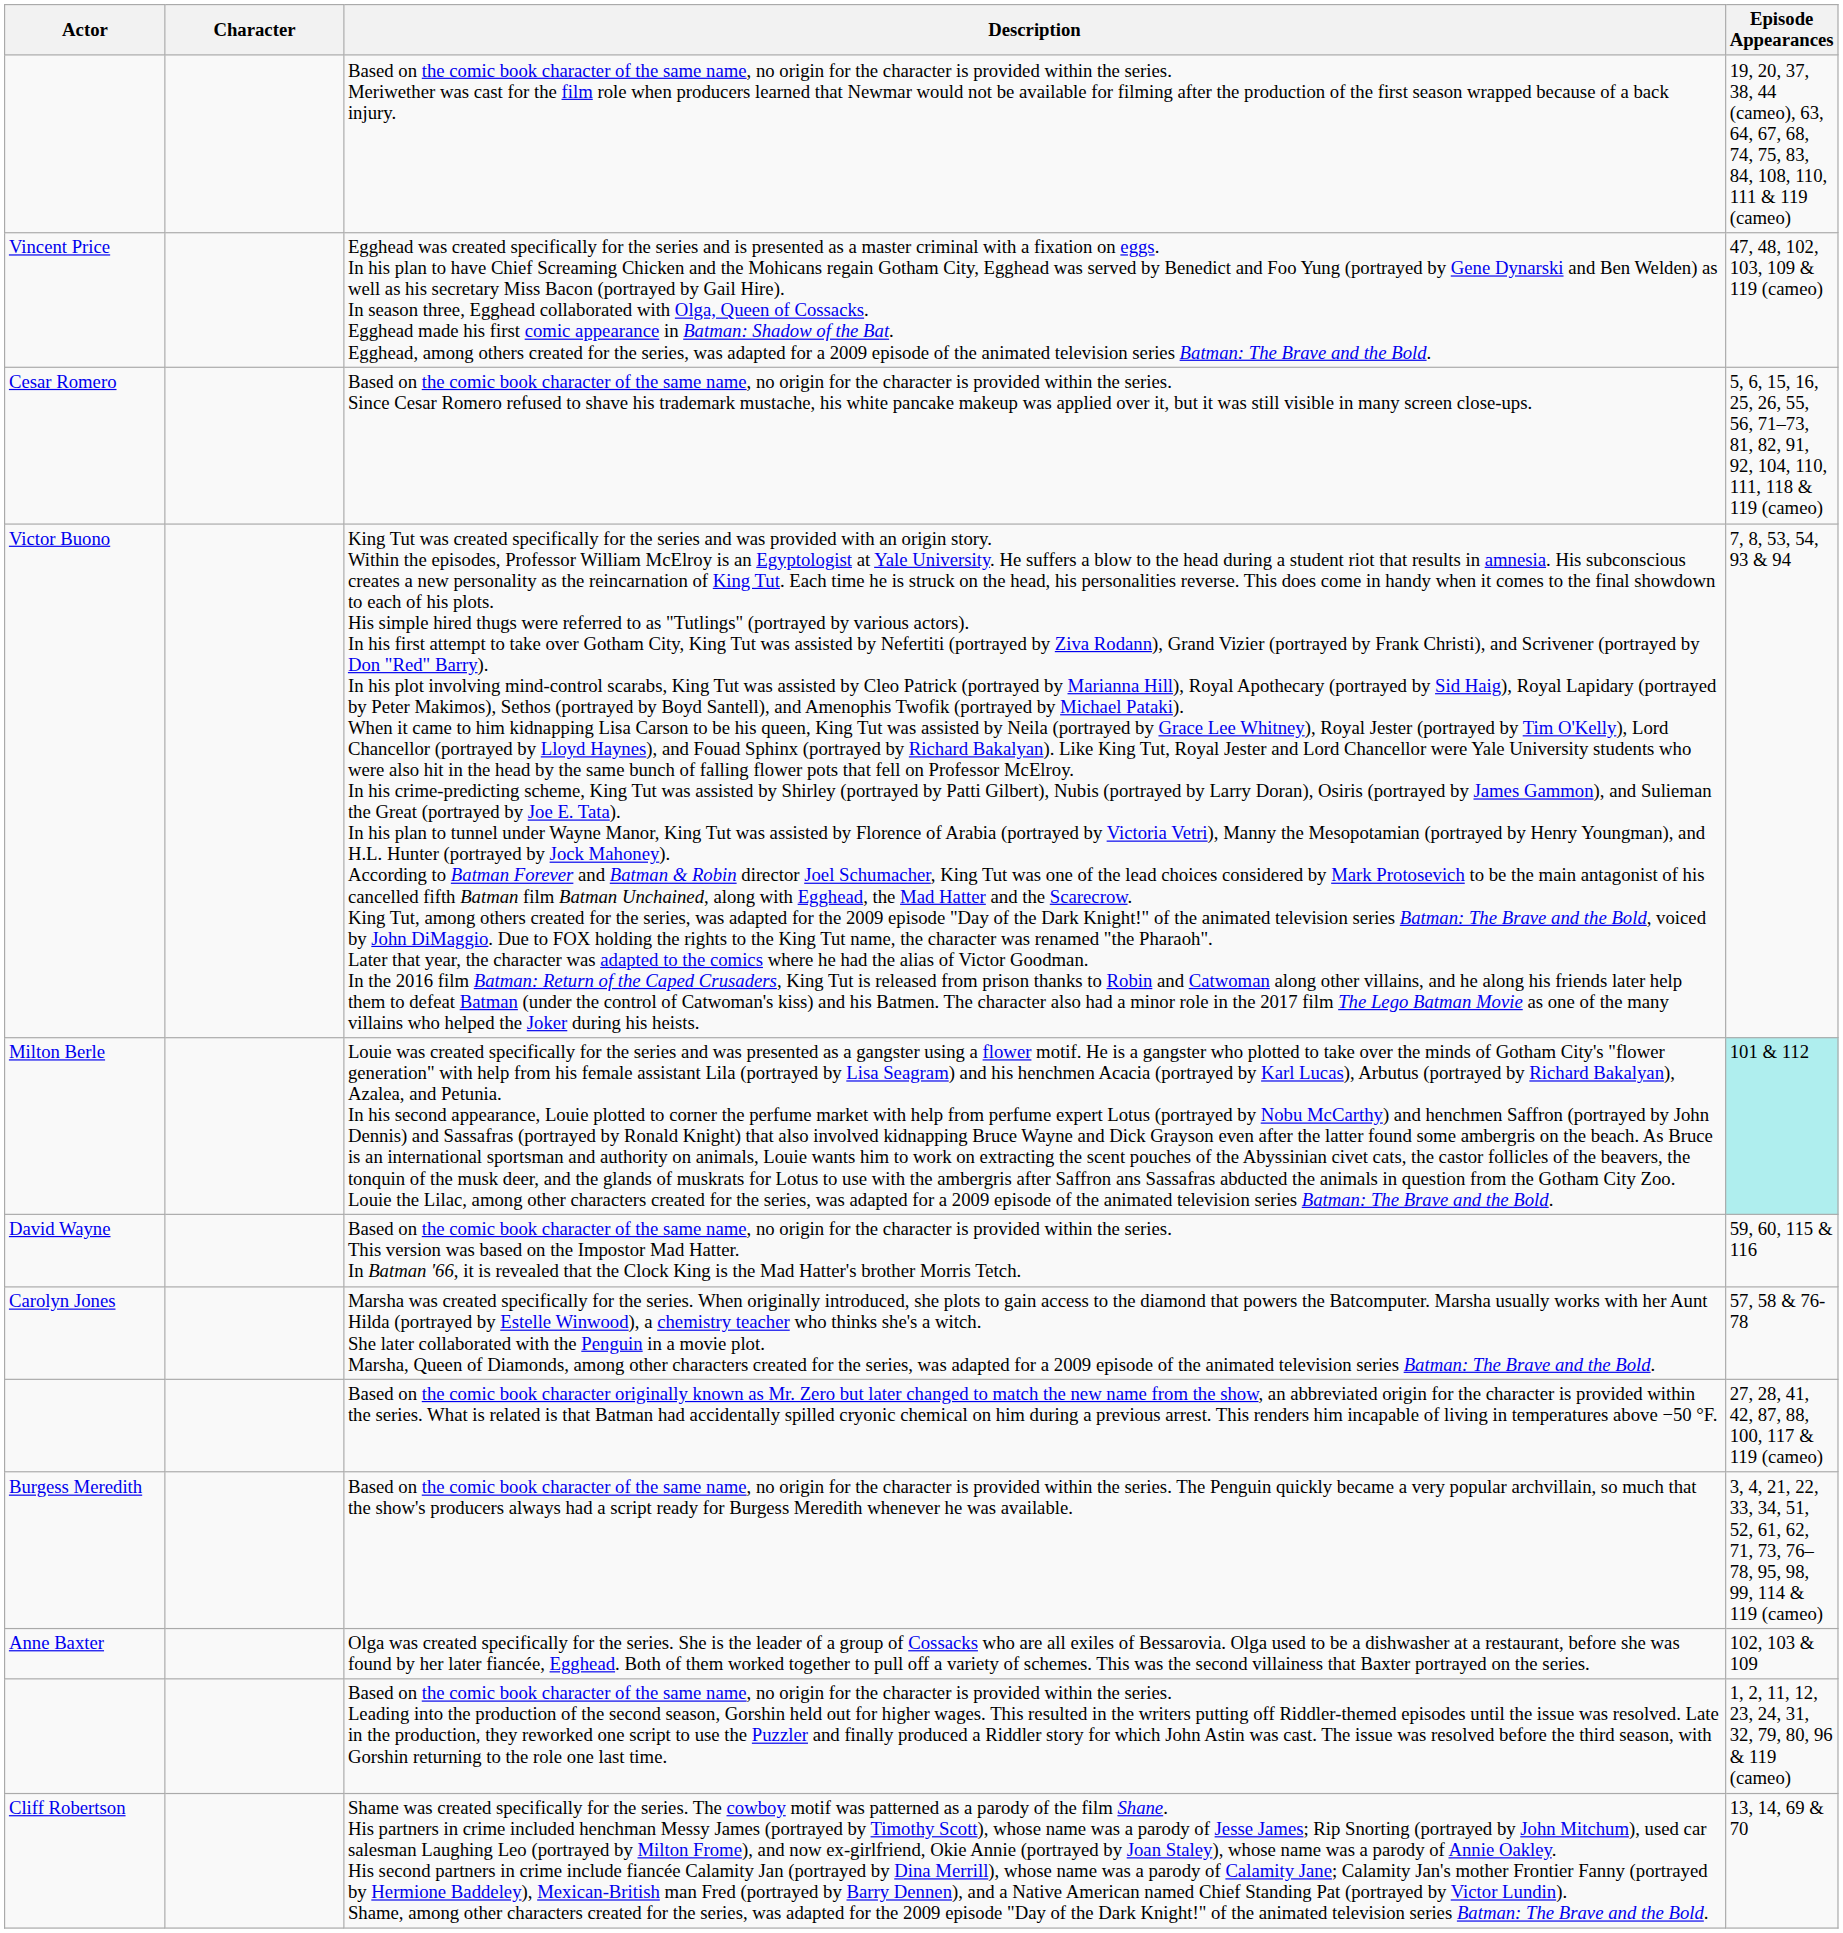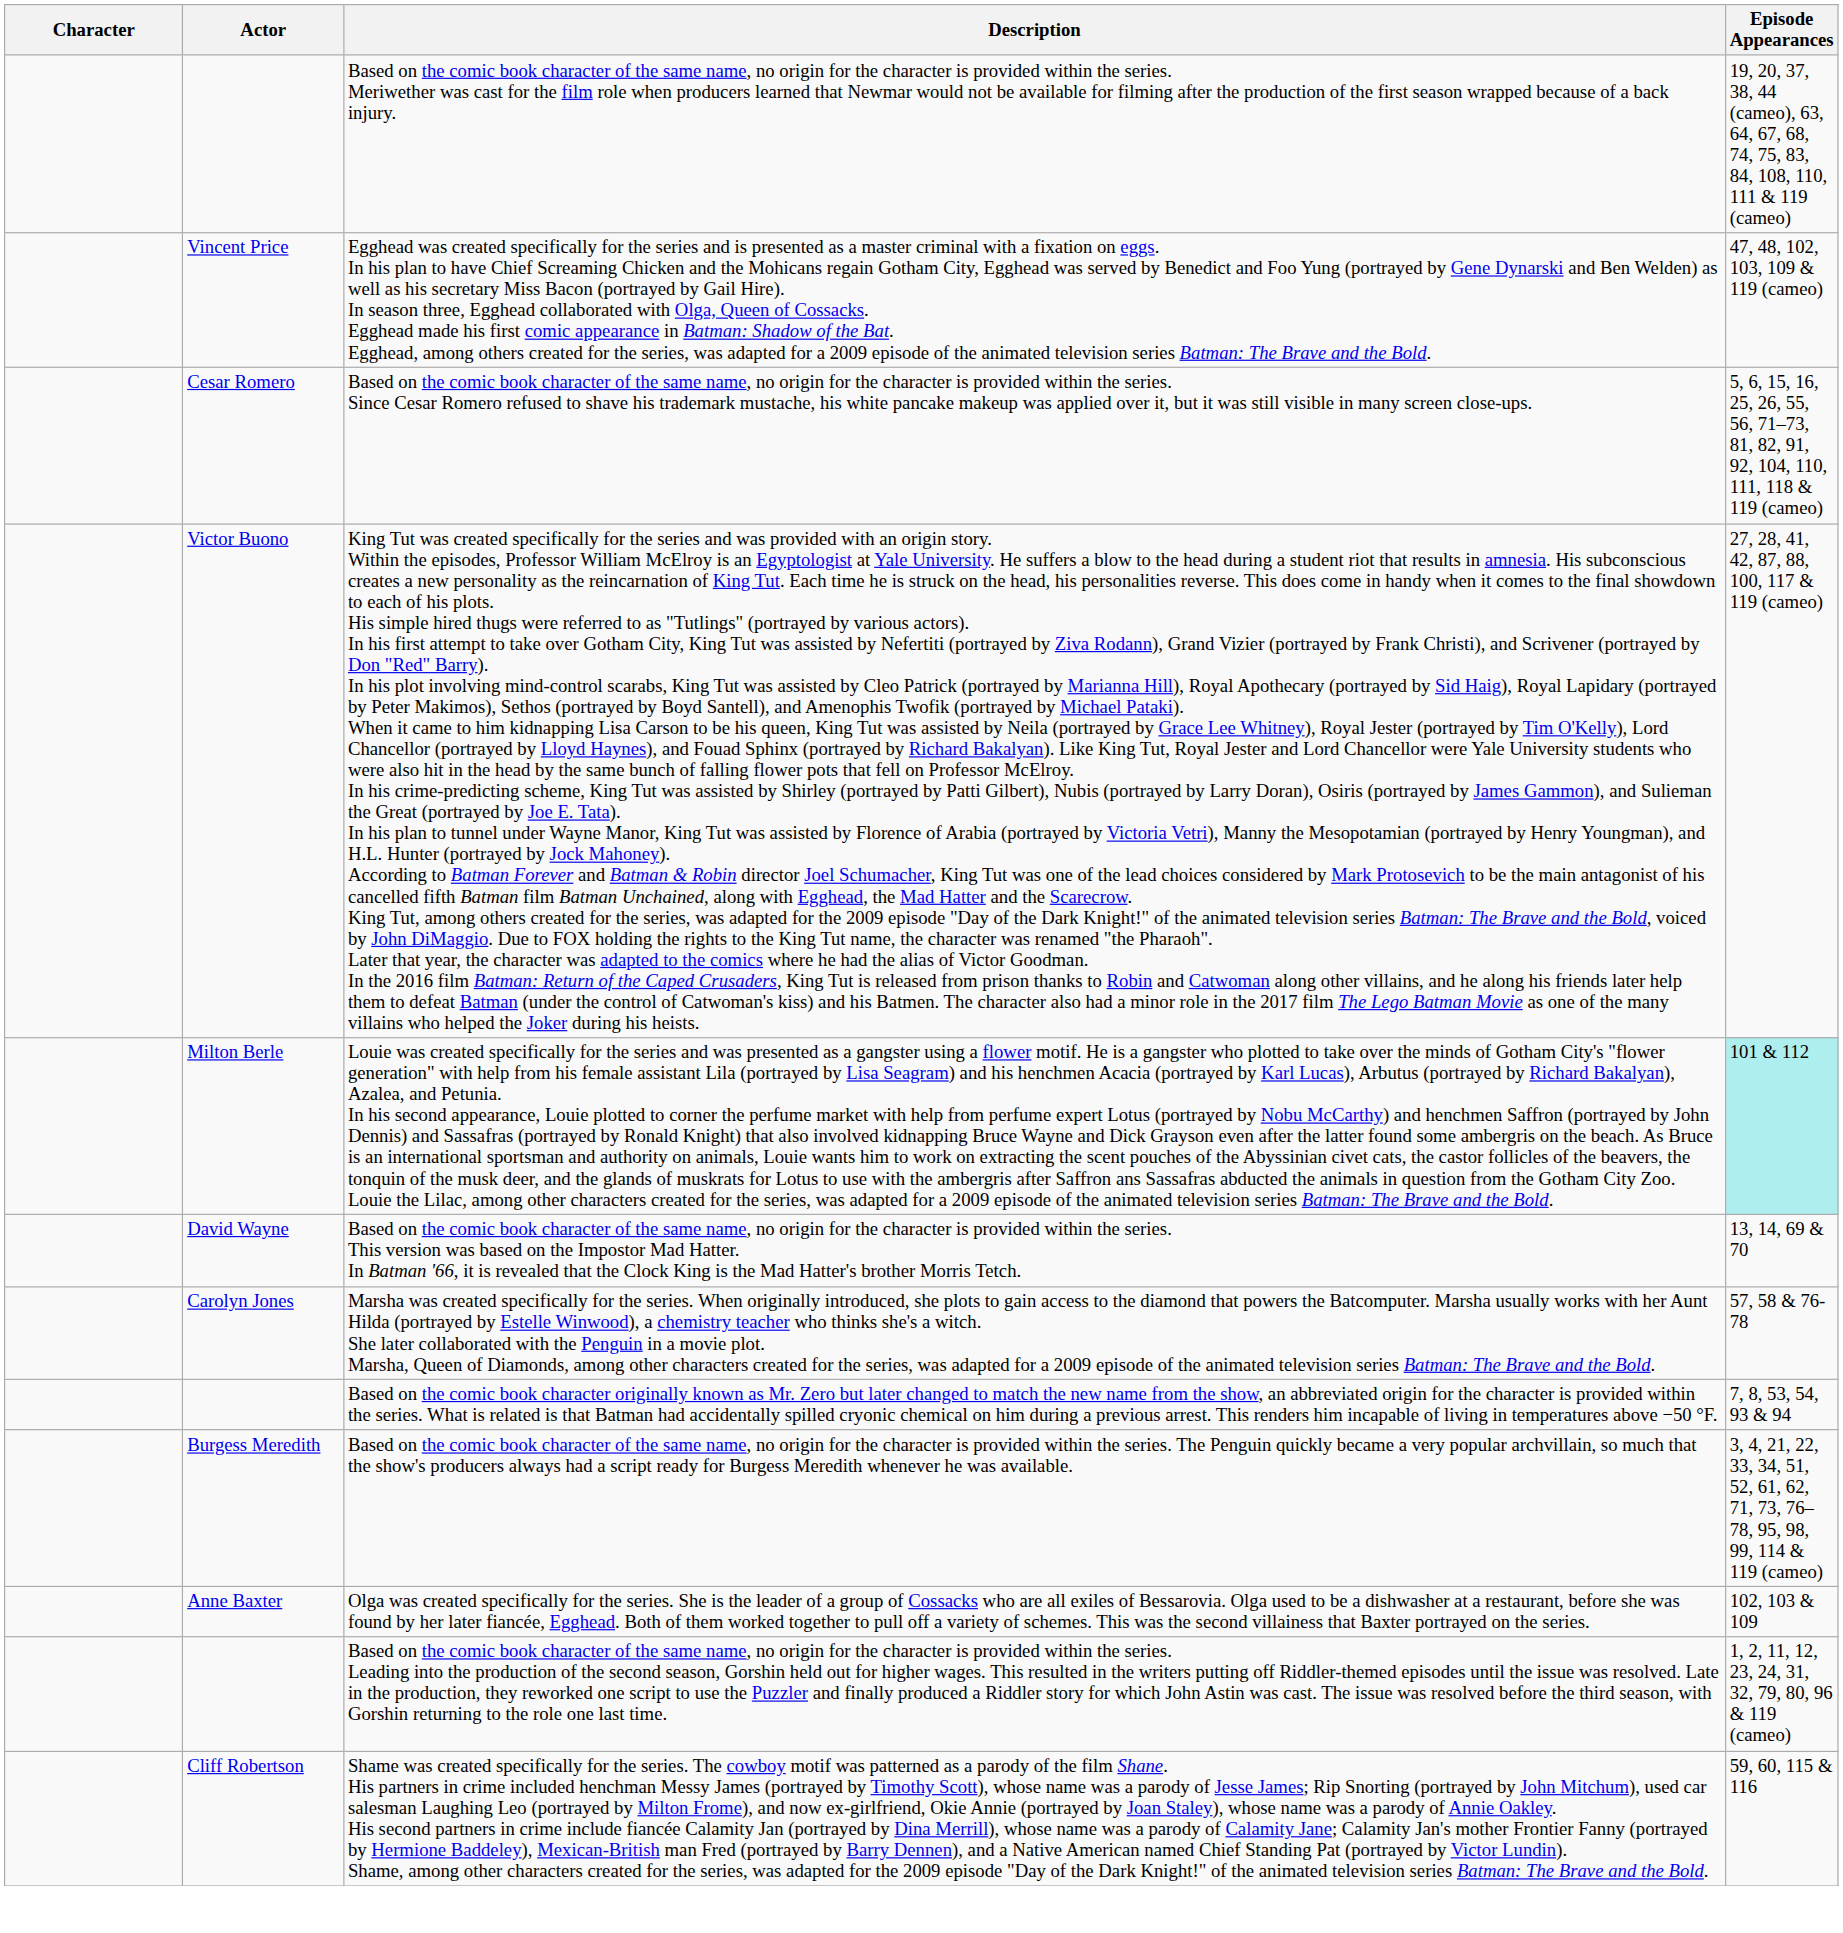columns swapped: (254, 29) <-> (85, 29)
(1774, 548) 7, 8, 53, 54, 93 & 94 -> (1776, 569) 27, 28, 41, 42, 87, 88, 100, 117 & 119 (cameo)
(1781, 1239) 59, 60, 115 & 116 -> (1777, 1239) 13, 14, 69 & 70
(1776, 1425) 27, 28, 41, 42, 87, 88, 100, 117 & 119 (cameo) -> (1774, 1404) 7, 8, 53, 54, 93 & 94
(1777, 1818) 13, 14, 69 & 70 -> (1781, 1776) 59, 60, 115 & 116
